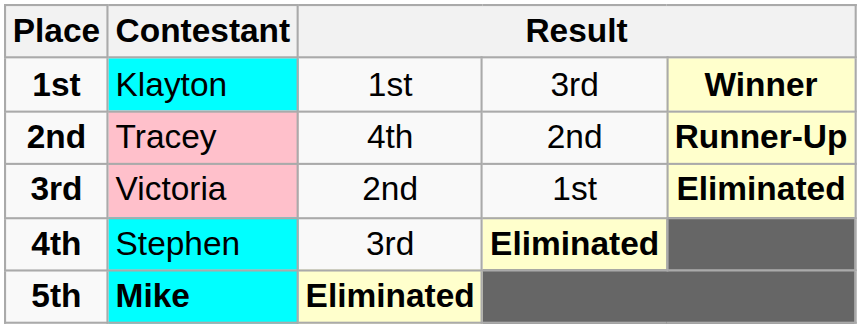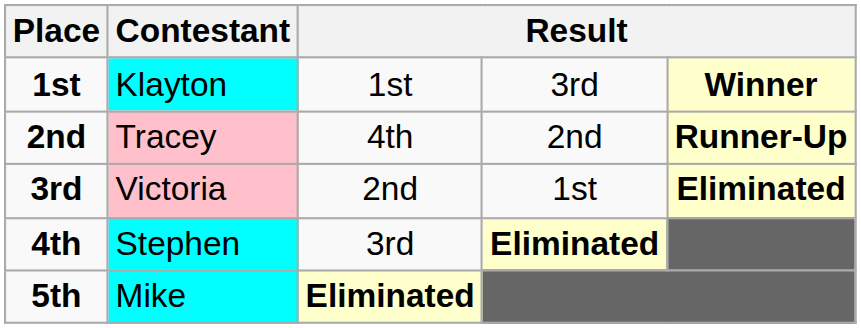(153, 296) bold -> (151, 296) normal
